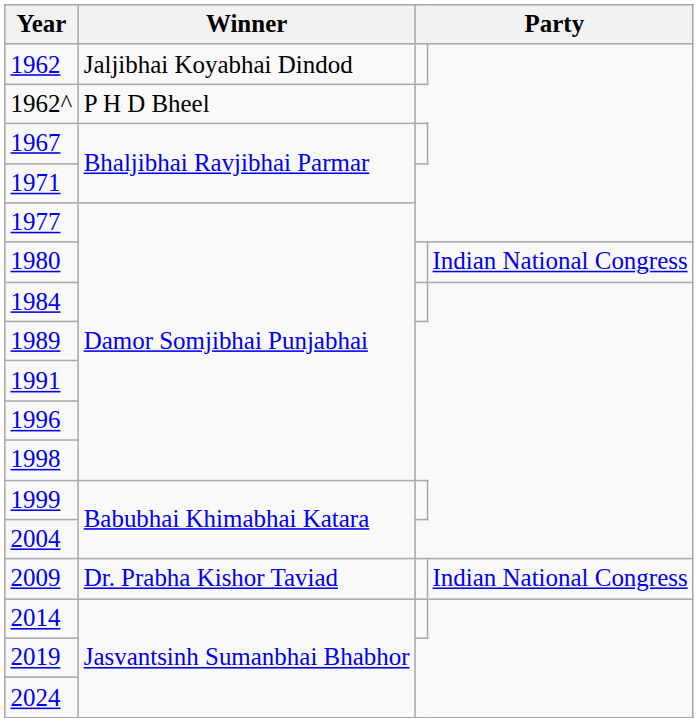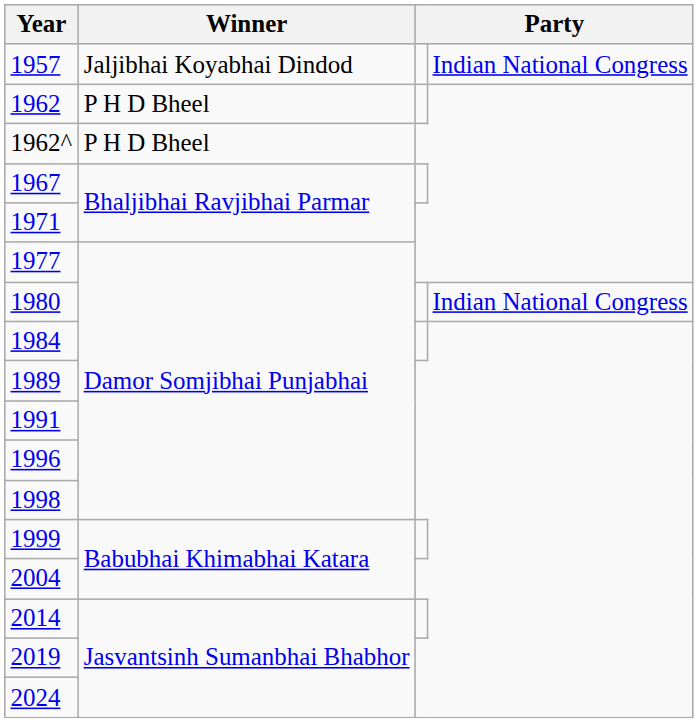+ row: (35, 63)
(218, 63) Jaljibhai Koyabhai Dindod -> (147, 103) P H D Bheel
- row: (35, 578)
